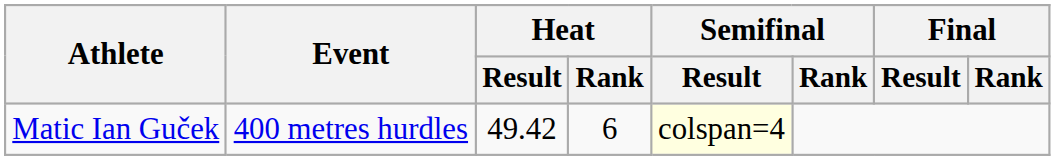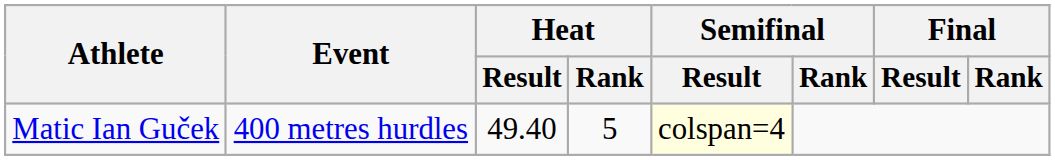(522, 129) 49.42 -> (522, 129) 49.40
(610, 129) 6 -> (610, 129) 5
